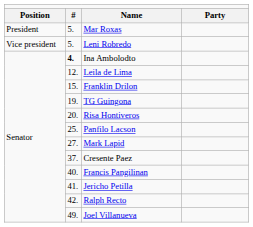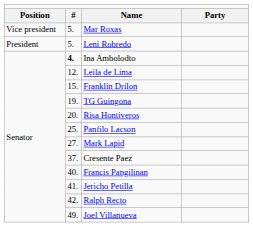(22, 30) President -> (31, 30) Vice president
(31, 44) Vice president -> (22, 44) President
